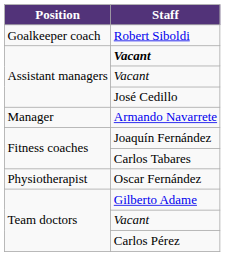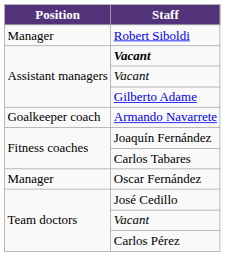(54, 35) Goalkeeper coach -> (30, 35) Manager
(146, 96) José Cedillo -> (155, 96) Gilberto Adame
(30, 117) Manager -> (54, 117) Goalkeeper coach
(47, 179) Physiotherapist -> (30, 179) Manager
(155, 199) Gilberto Adame -> (146, 199) José Cedillo
